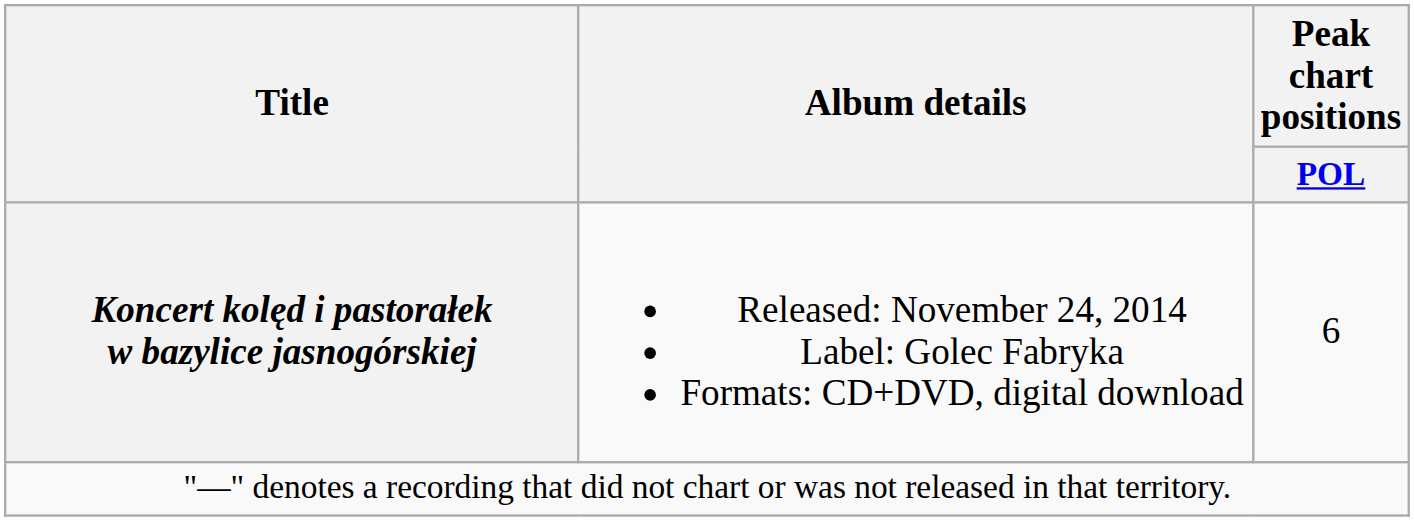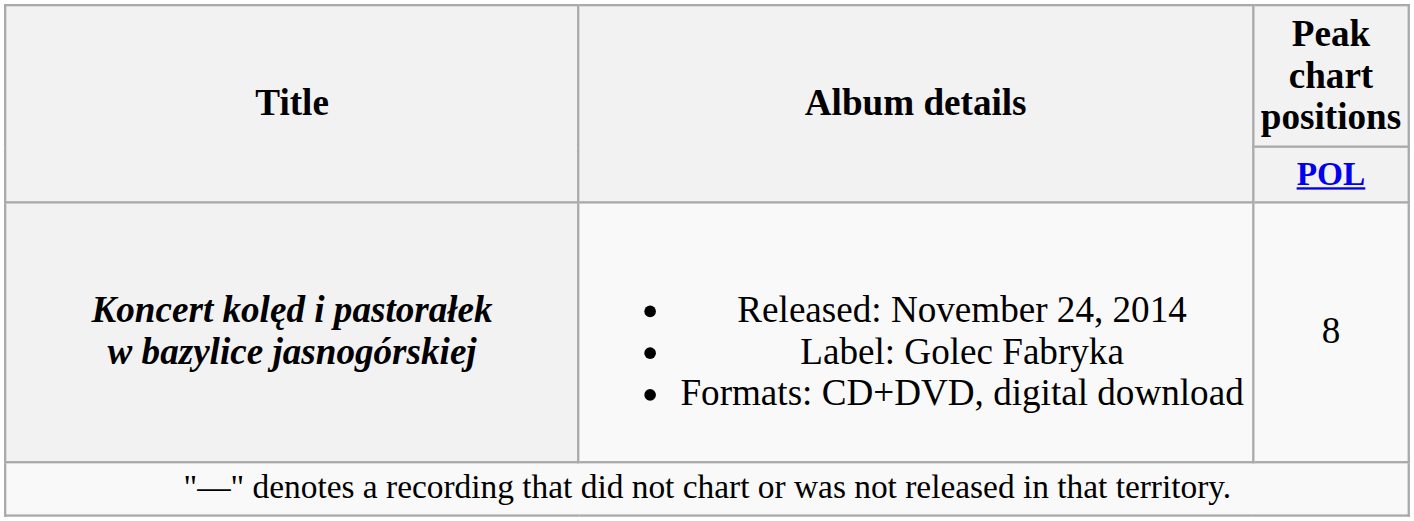(1331, 331) 6 -> (1331, 331) 8
